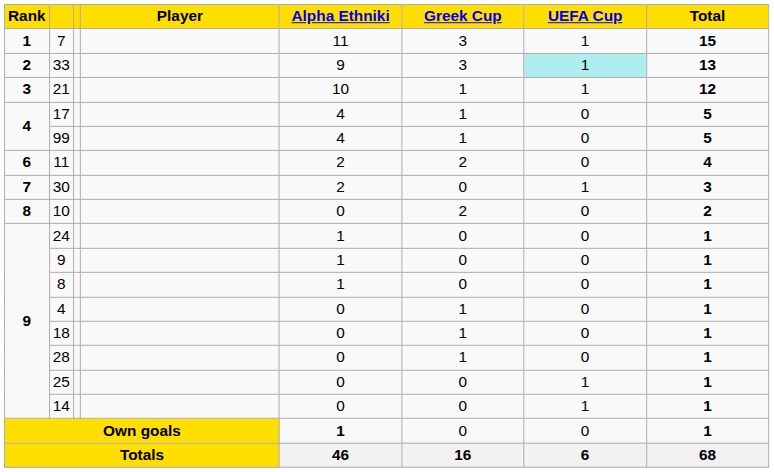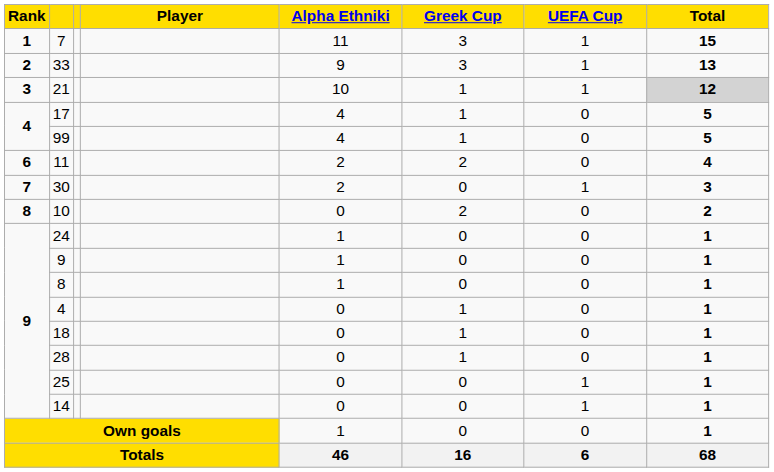(585, 65) paleturquoise background -> (585, 65) no background
(707, 89) no background -> (707, 89) lightgrey background
(341, 430) bold -> (341, 430) normal
